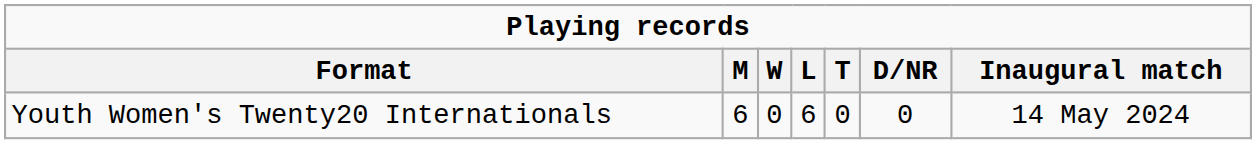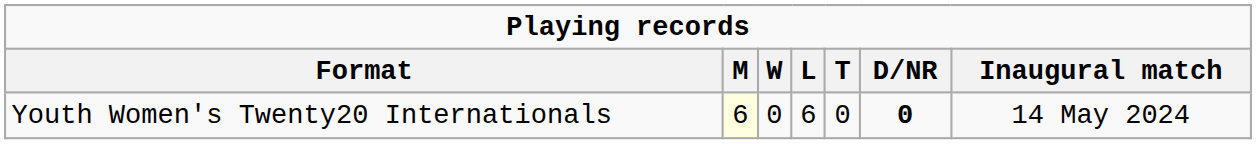(740, 115) no background -> (740, 115) lightyellow background
(905, 115) normal -> (905, 115) bold
